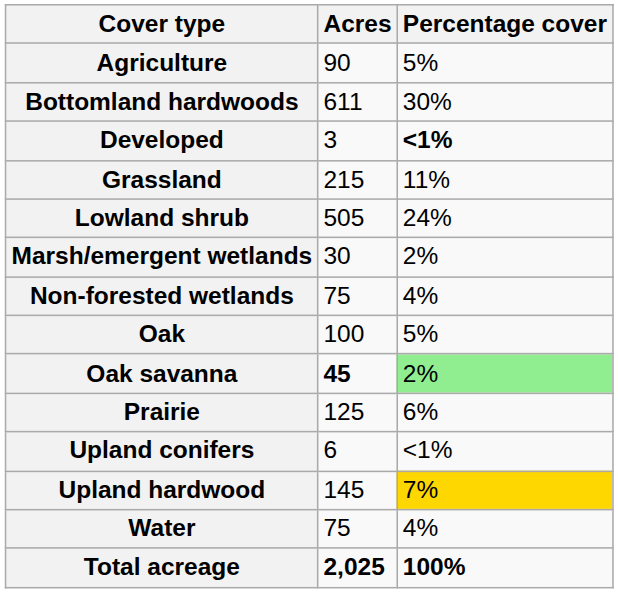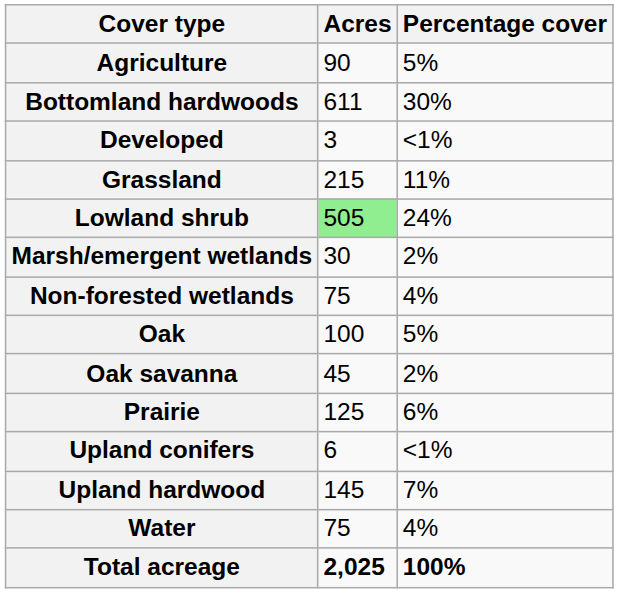(428, 140) bold -> (428, 140) normal
(344, 218) no background -> (344, 218) lightgreen background
(337, 373) bold -> (337, 373) normal
(421, 373) lightgreen background -> (421, 373) no background
(421, 489) gold background -> (421, 489) no background
